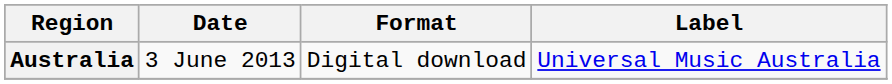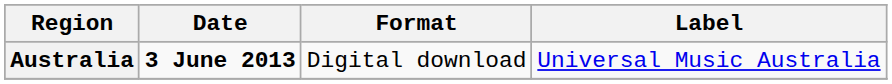(220, 61) normal -> (220, 61) bold
